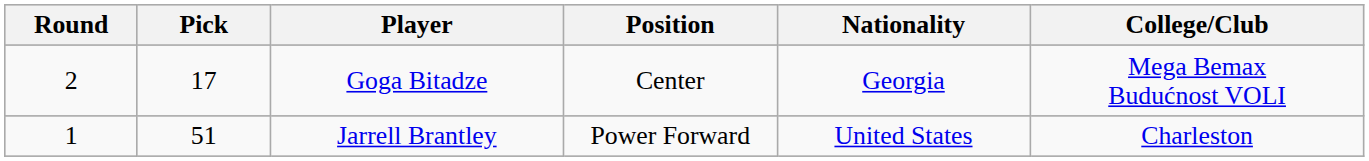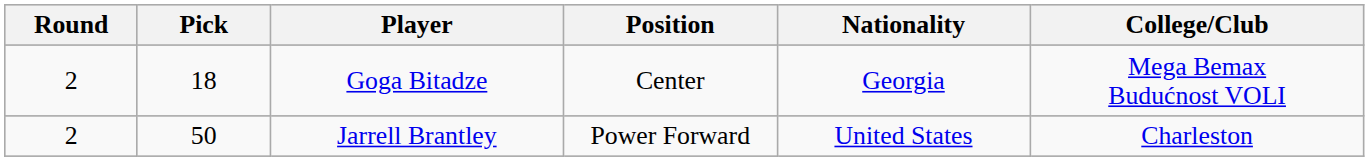(204, 80) 17 -> (204, 80) 18
(71, 135) 1 -> (71, 135) 2
(204, 135) 51 -> (204, 135) 50
